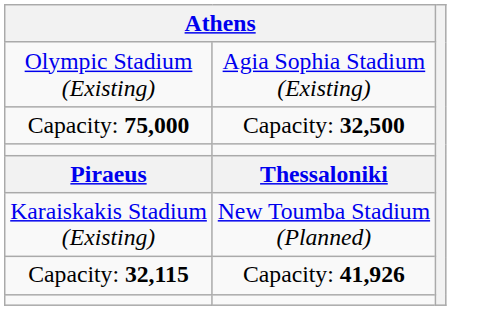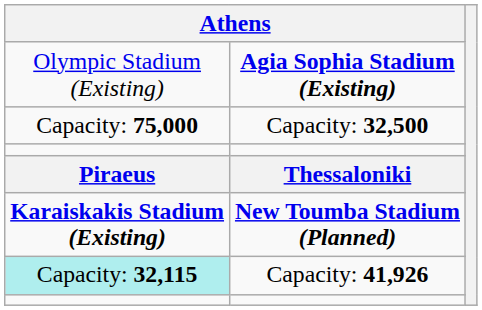(324, 74) normal -> (347, 74) bold
(109, 224) normal -> (117, 224) bold
(324, 224) normal -> (347, 224) bold
(109, 275) no background -> (117, 275) paleturquoise background
